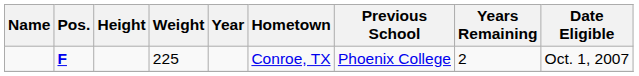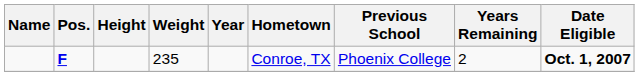(166, 58) 225 -> (166, 58) 235
(587, 58) normal -> (588, 58) bold
